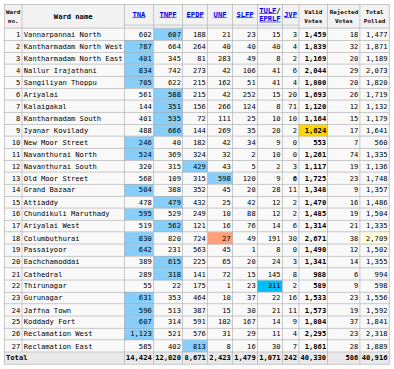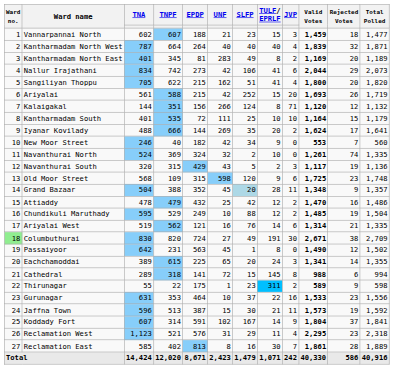(315, 130) gold background -> (315, 130) no background
(295, 178) bold -> (295, 178) normal
(251, 190) no background -> (251, 190) lightblue background
(16, 238) no background -> (16, 238) lightgreen background
(226, 238) lightsalmon background -> (226, 238) no background
(377, 238) lightyellow background -> (377, 238) no background
